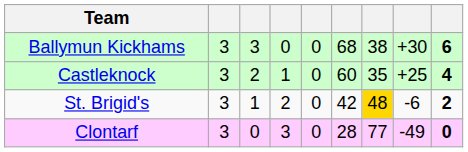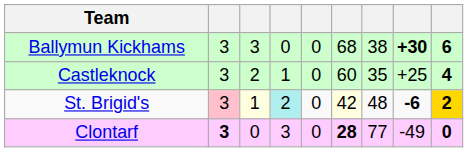(412, 47) normal -> (412, 47) bold
(224, 103) no background -> (224, 103) pink background
(255, 103) no background -> (255, 103) lightyellow background
(285, 103) no background -> (285, 103) paleturquoise background
(347, 103) no background -> (347, 103) lightyellow background
(377, 103) gold background -> (377, 103) no background
(412, 103) normal -> (412, 103) bold
(447, 103) no background -> (447, 103) gold background
(224, 132) normal -> (224, 132) bold
(347, 132) normal -> (347, 132) bold
